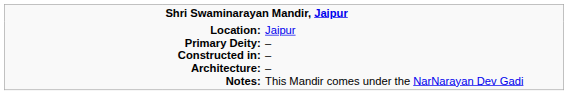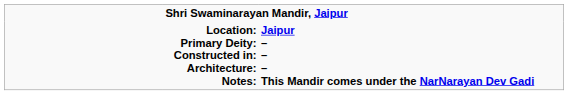(394, 55) normal -> (398, 55) bold
